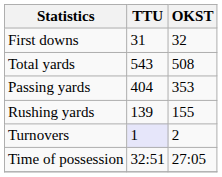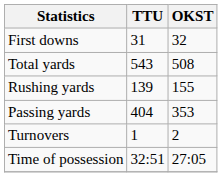rows swapped: (51, 111) <-> (49, 88)
(134, 135) lavender background -> (134, 135) no background
